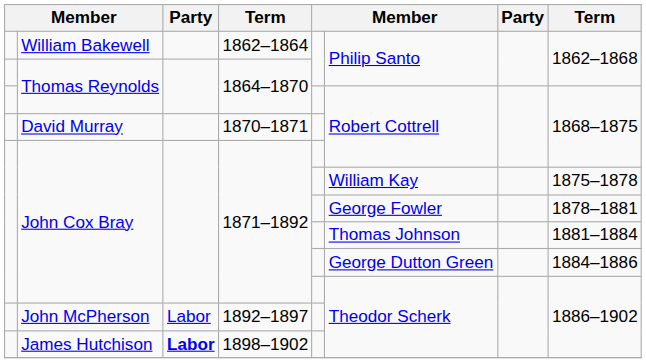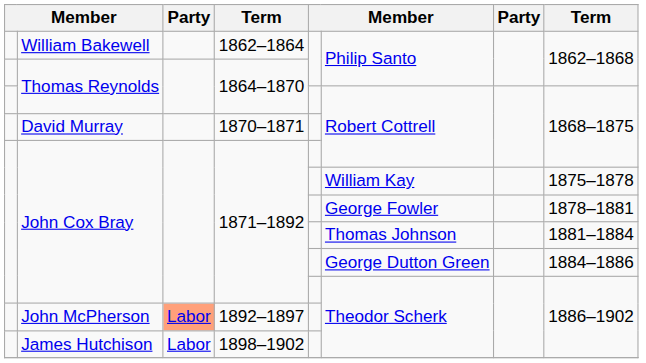(189, 316) no background -> (189, 316) lightsalmon background
(191, 343) bold -> (189, 343) normal
